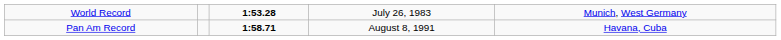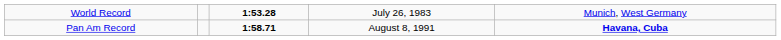(635, 28) normal -> (635, 28) bold
